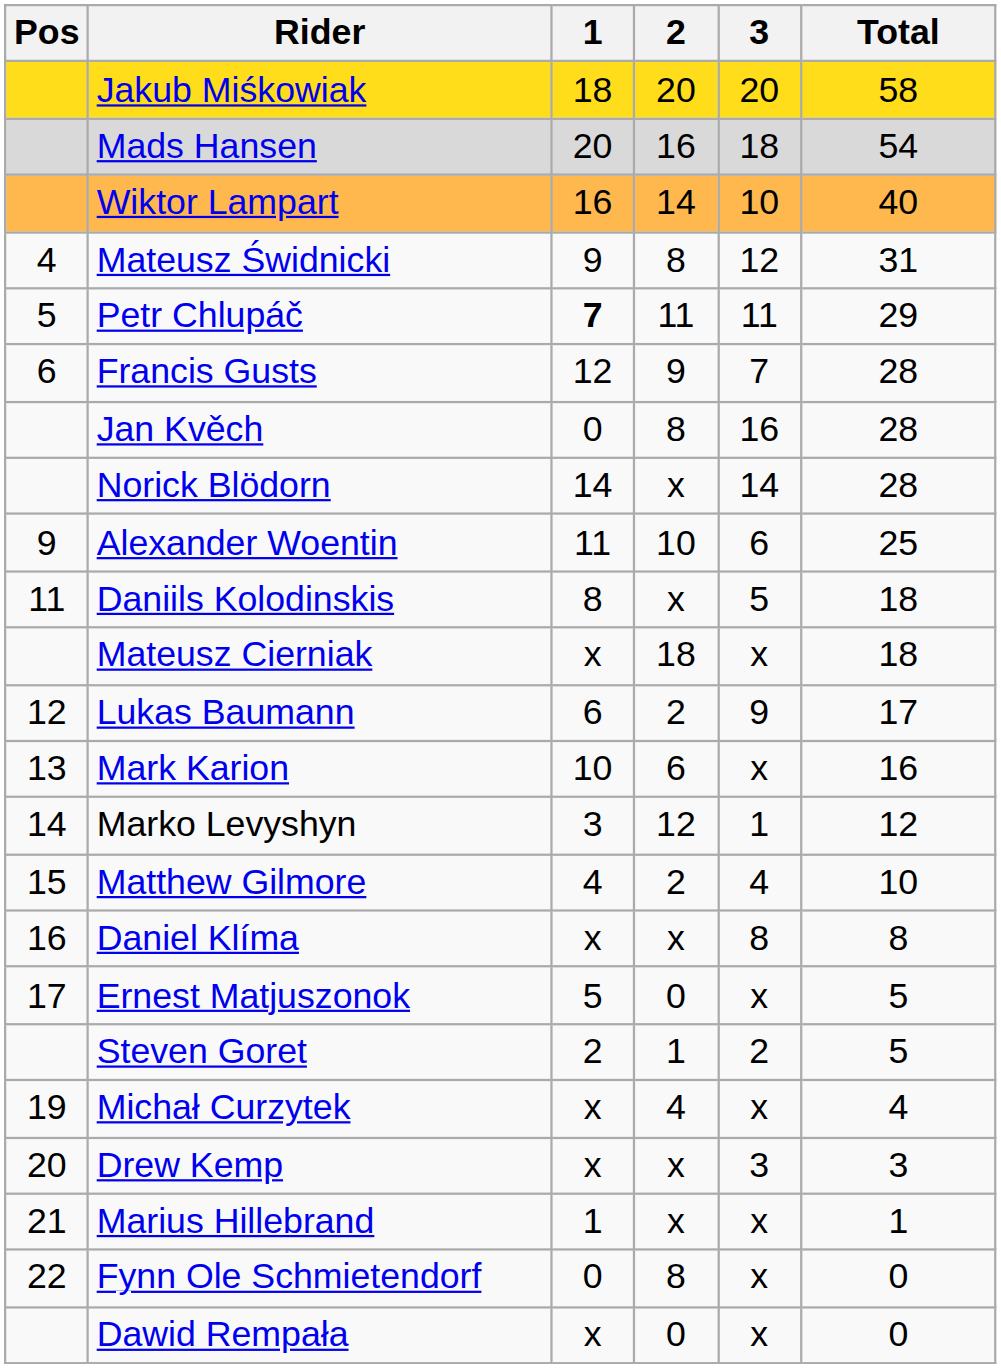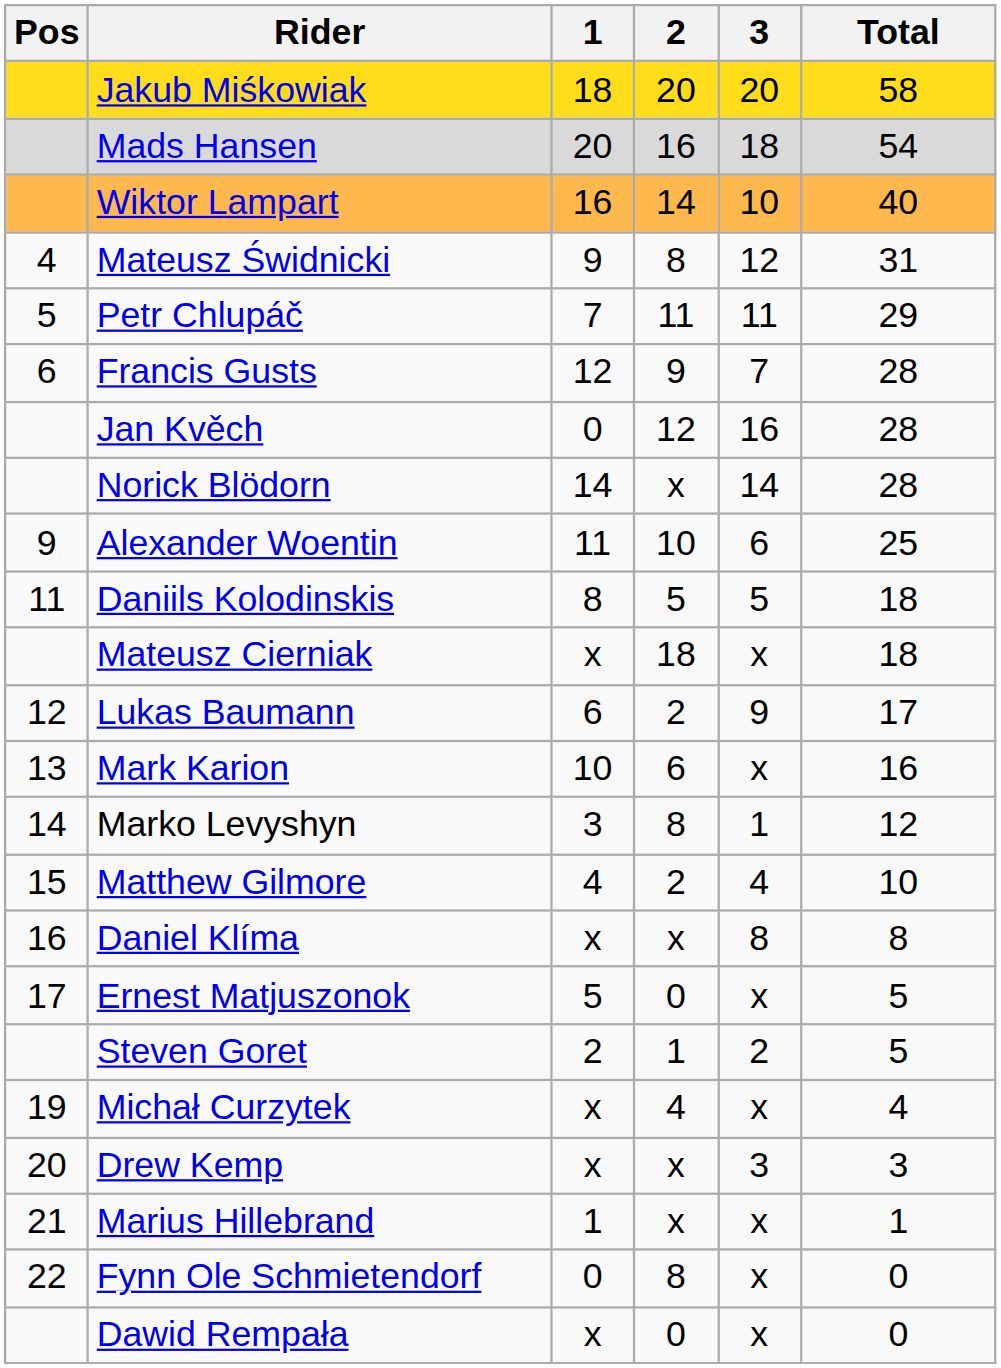(593, 315) bold -> (593, 315) normal
(676, 428) 8 -> (676, 428) 12
(676, 598) x -> (676, 598) 5
(676, 825) 12 -> (676, 825) 8
